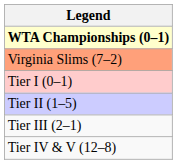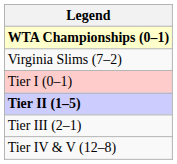(65, 59) lightsalmon background -> (65, 59) no background
(42, 103) normal -> (44, 103) bold
